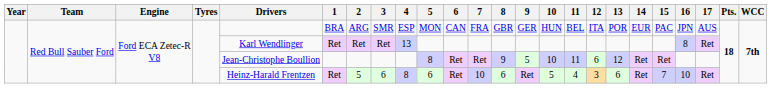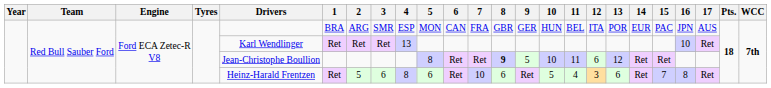(685, 44) 8 -> (685, 44) 10
(503, 59) normal -> (503, 59) bold
(685, 75) 10 -> (685, 75) 8
